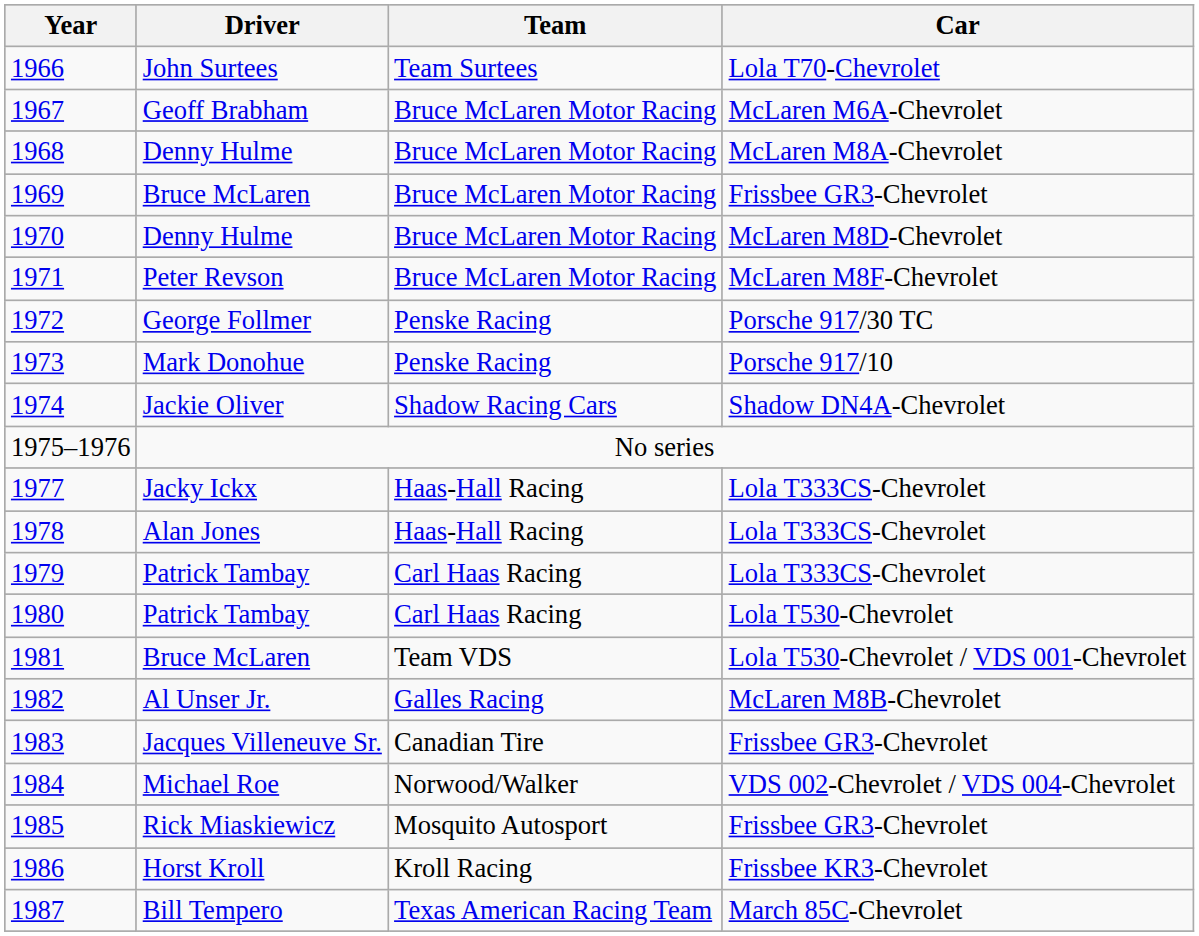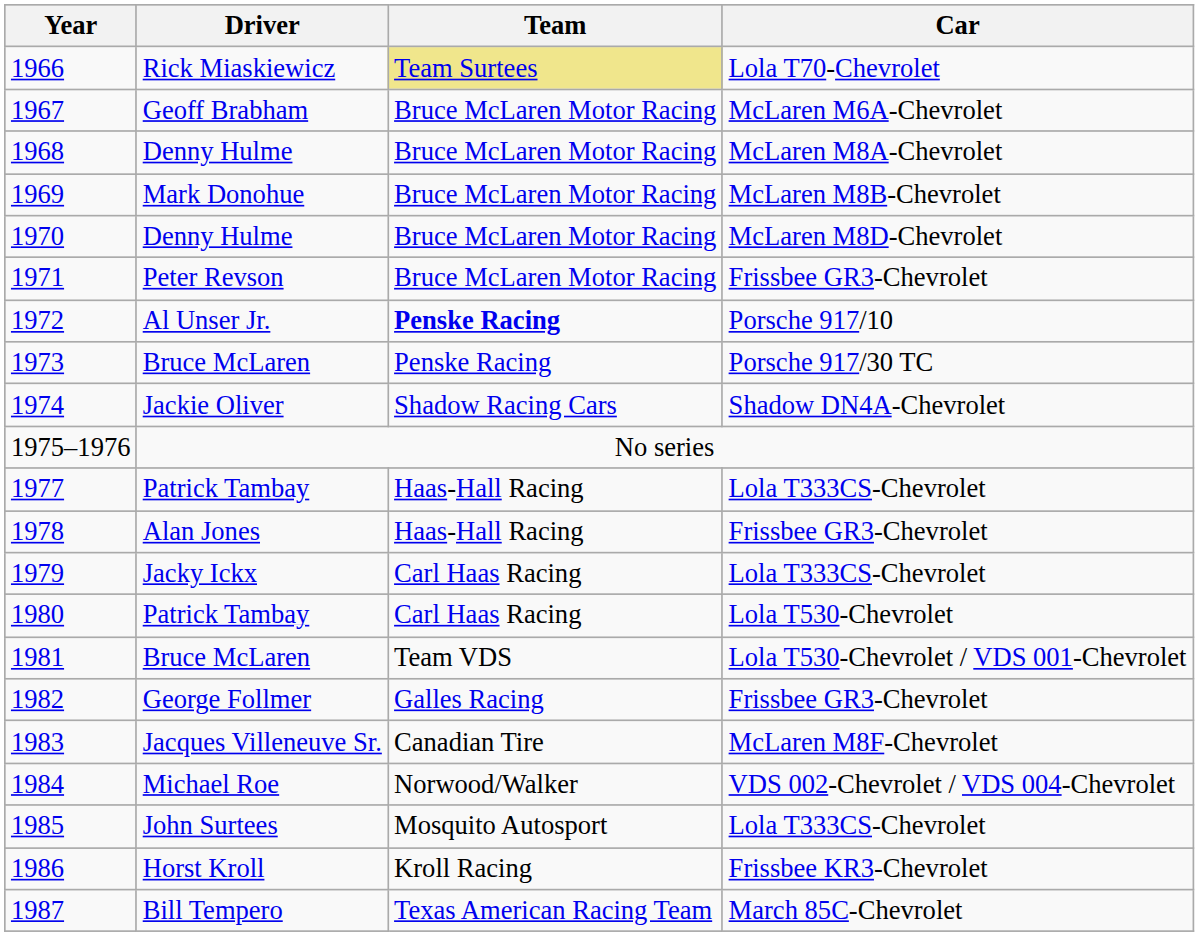(210, 67) John Surtees -> (239, 67) Rick Miaskiewicz
(466, 67) no background -> (466, 67) khaki background
(226, 194) Bruce McLaren -> (223, 194) Mark Donohue
(858, 194) Frissbee GR3-Chevrolet -> (865, 194) McLaren M8B-Chevrolet
(863, 278) McLaren M8F-Chevrolet -> (858, 278) Frissbee GR3-Chevrolet
(227, 320) George Follmer -> (207, 320) Al Unser Jr.
(473, 320) normal -> (477, 320) bold
(831, 320) Porsche 917/30 TC -> (811, 320) Porsche 917/10
(223, 362) Mark Donohue -> (226, 362) Bruce McLaren
(811, 362) Porsche 917/10 -> (831, 362) Porsche 917/30 TC
(200, 488) Jacky Ickx -> (226, 488) Patrick Tambay
(857, 531) Lola T333CS-Chevrolet -> (858, 531) Frissbee GR3-Chevrolet
(226, 573) Patrick Tambay -> (200, 573) Jacky Ickx
(207, 699) Al Unser Jr. -> (227, 699) George Follmer
(865, 699) McLaren M8B-Chevrolet -> (858, 699) Frissbee GR3-Chevrolet
(858, 741) Frissbee GR3-Chevrolet -> (863, 741) McLaren M8F-Chevrolet
(239, 825) Rick Miaskiewicz -> (210, 825) John Surtees
(858, 825) Frissbee GR3-Chevrolet -> (857, 825) Lola T333CS-Chevrolet
